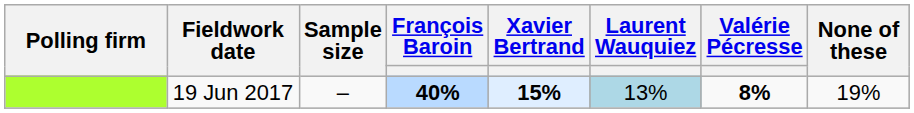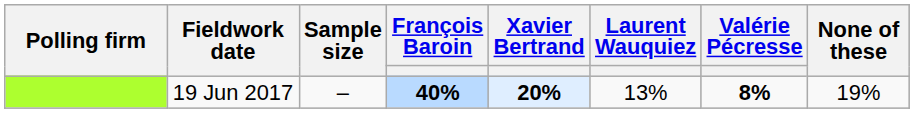(539, 92) 15% -> (539, 92) 20%
(646, 92) lightblue background -> (646, 92) no background
